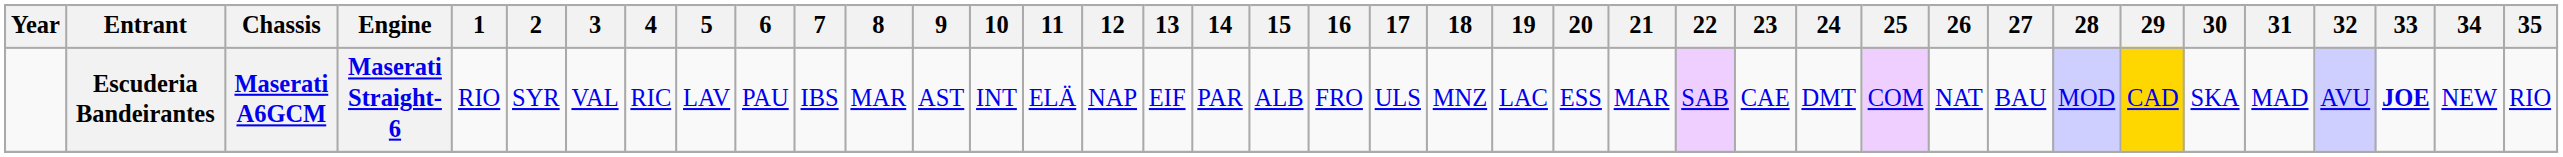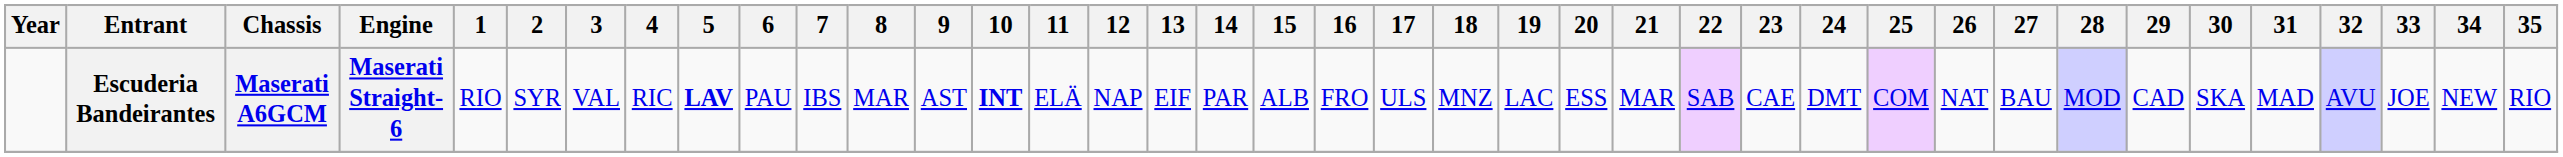(707, 98) normal -> (709, 98) bold
(996, 98) normal -> (1001, 98) bold
(2153, 98) gold background -> (2158, 98) no background
(2406, 98) bold -> (2409, 98) normal
